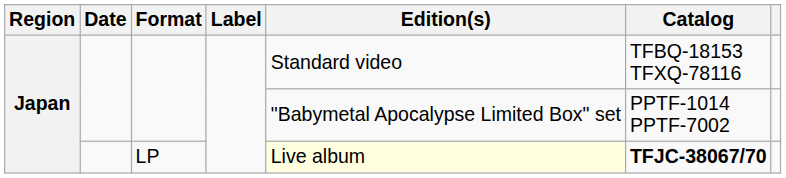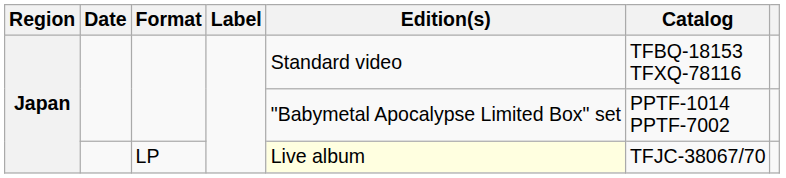(698, 156) bold -> (698, 156) normal
